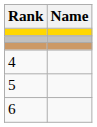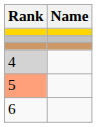(12, 61) no background -> (12, 61) lightgrey background
(12, 85) no background -> (12, 85) lightsalmon background
